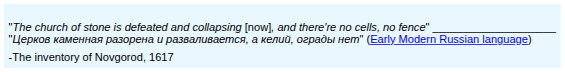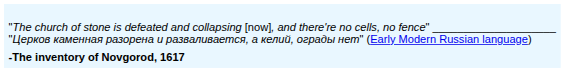(91, 57) normal -> (97, 57) bold
